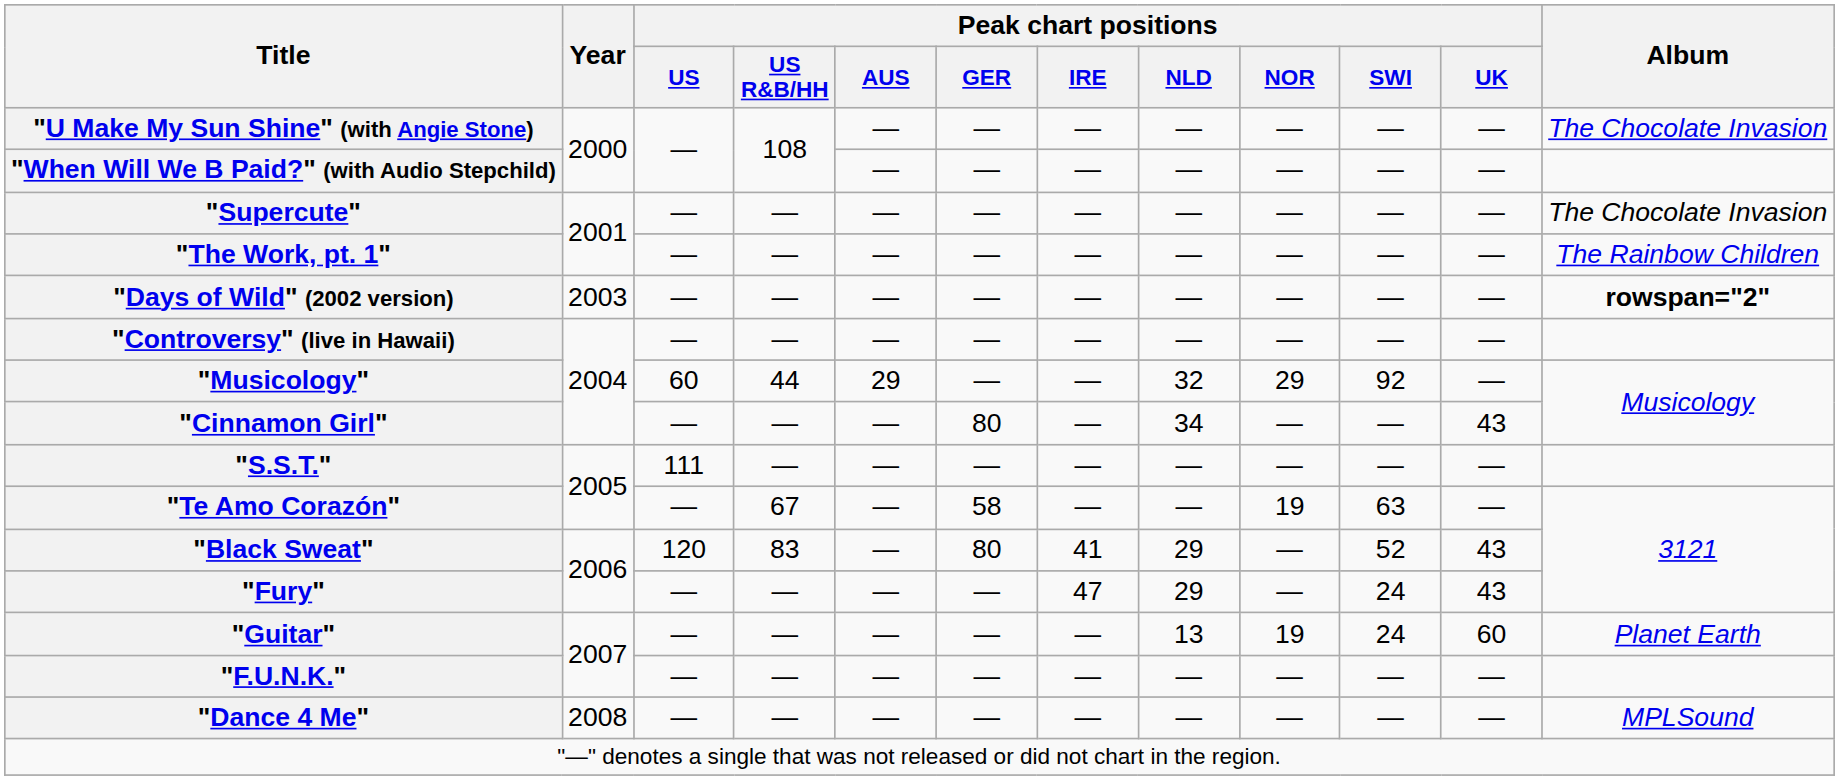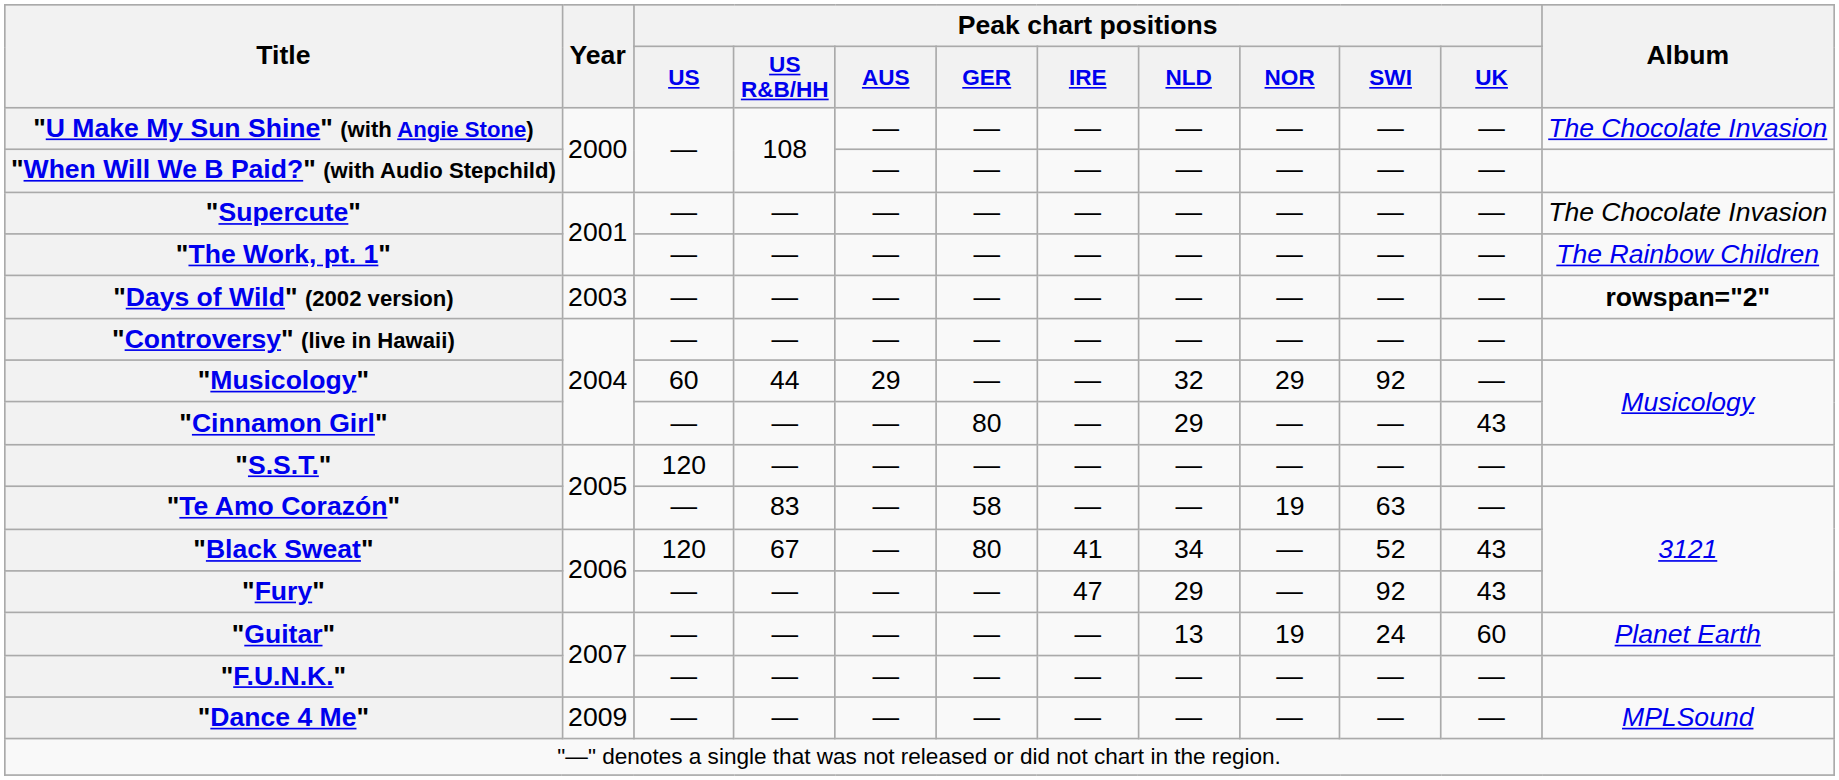(1189, 423) 34 -> (1189, 423) 29
(684, 465) 111 -> (684, 465) 120
(785, 507) 67 -> (785, 507) 83
(785, 549) 83 -> (785, 549) 67
(1189, 549) 29 -> (1189, 549) 34
(1391, 591) 24 -> (1391, 591) 92
(598, 717) 2008 -> (598, 717) 2009
